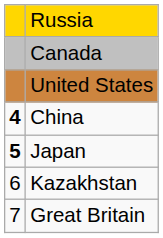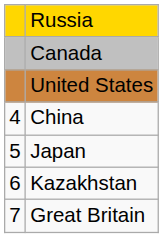(15, 118) bold -> (15, 118) normal
(15, 150) bold -> (15, 150) normal
